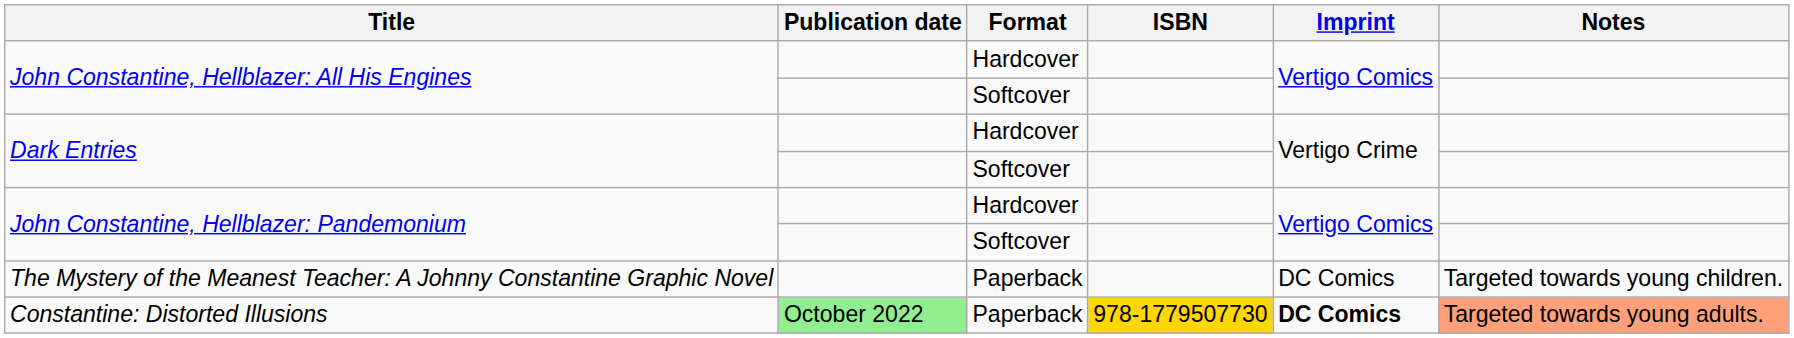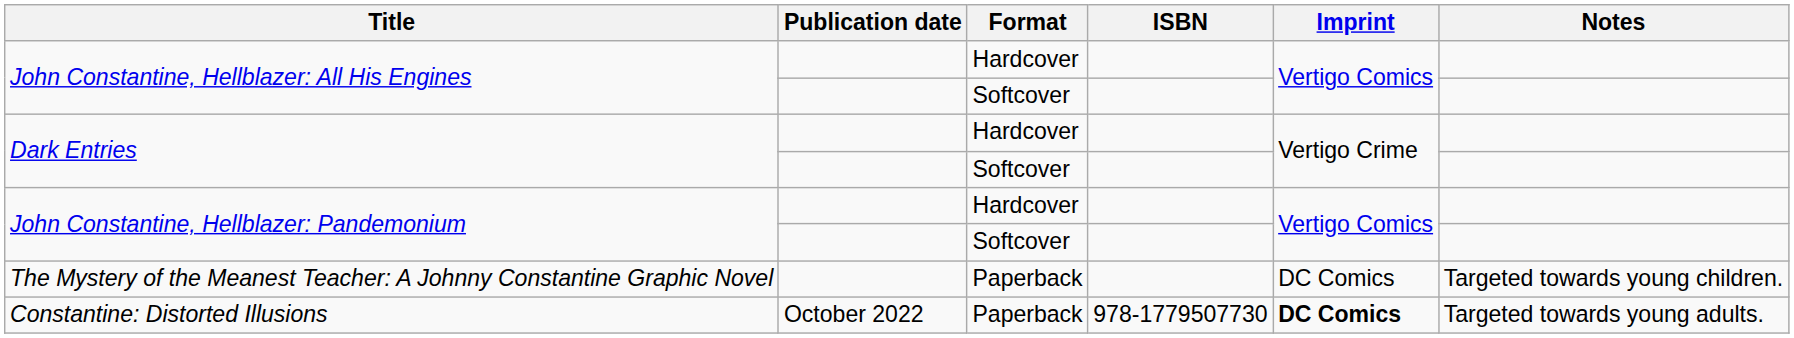(854, 315) lightgreen background -> (854, 315) no background
(1180, 315) gold background -> (1180, 315) no background
(1604, 315) lightsalmon background -> (1604, 315) no background
